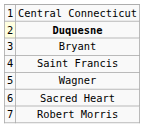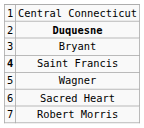(10, 30) lightyellow background -> (10, 30) no background
(10, 64) normal -> (10, 64) bold
